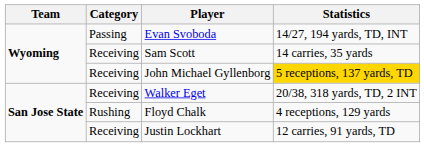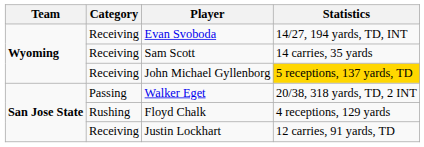(108, 34) Passing -> (114, 34) Receiving
(114, 92) Receiving -> (108, 92) Passing
